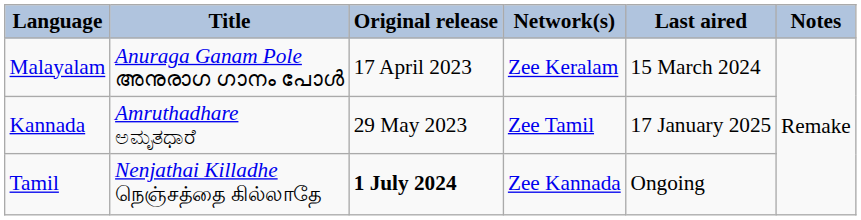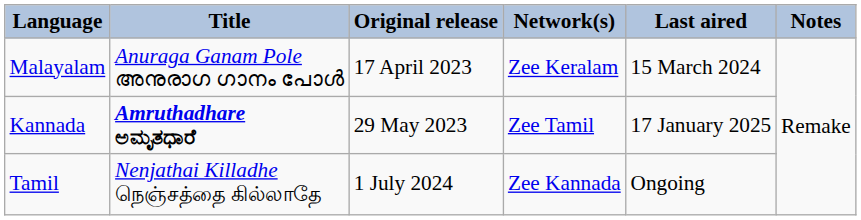(177, 124) normal -> (180, 124) bold
(405, 183) bold -> (403, 183) normal
